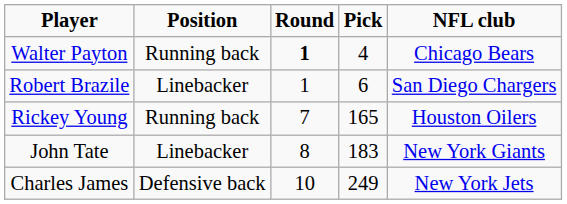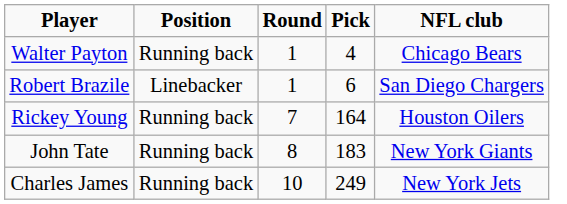(305, 53) bold -> (292, 53) normal
(363, 118) 165 -> (351, 118) 164
(202, 150) Linebacker -> (196, 150) Running back
(202, 183) Defensive back -> (196, 183) Running back
